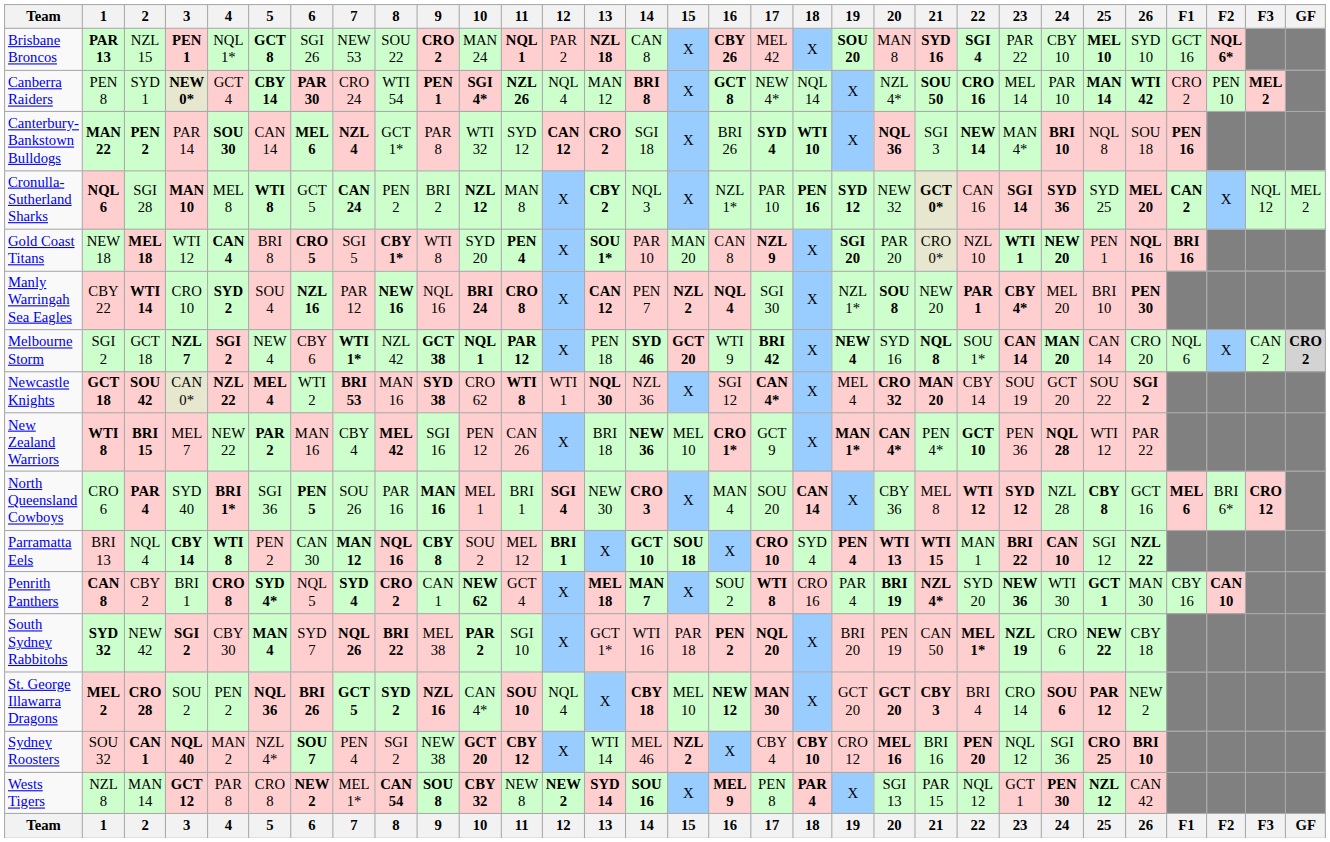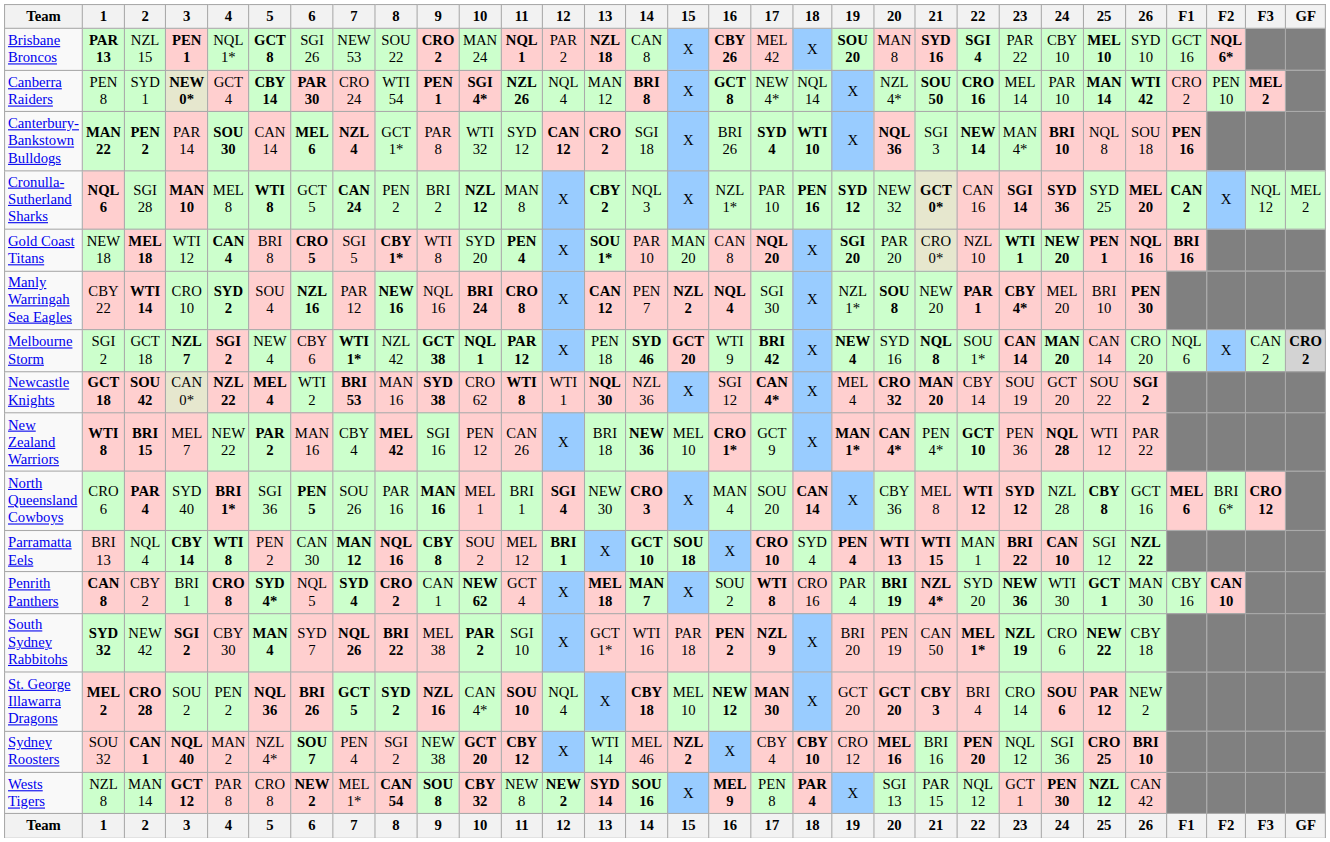(772, 249) NZL 9 -> (772, 249) NQL 20
(1104, 249) normal -> (1104, 249) bold
(772, 642) NQL 20 -> (772, 642) NZL 9
